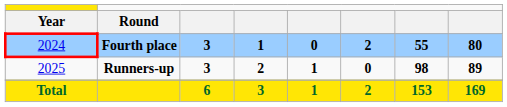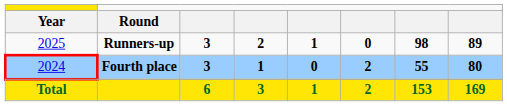rows swapped: (139, 45) <-> (139, 68)
